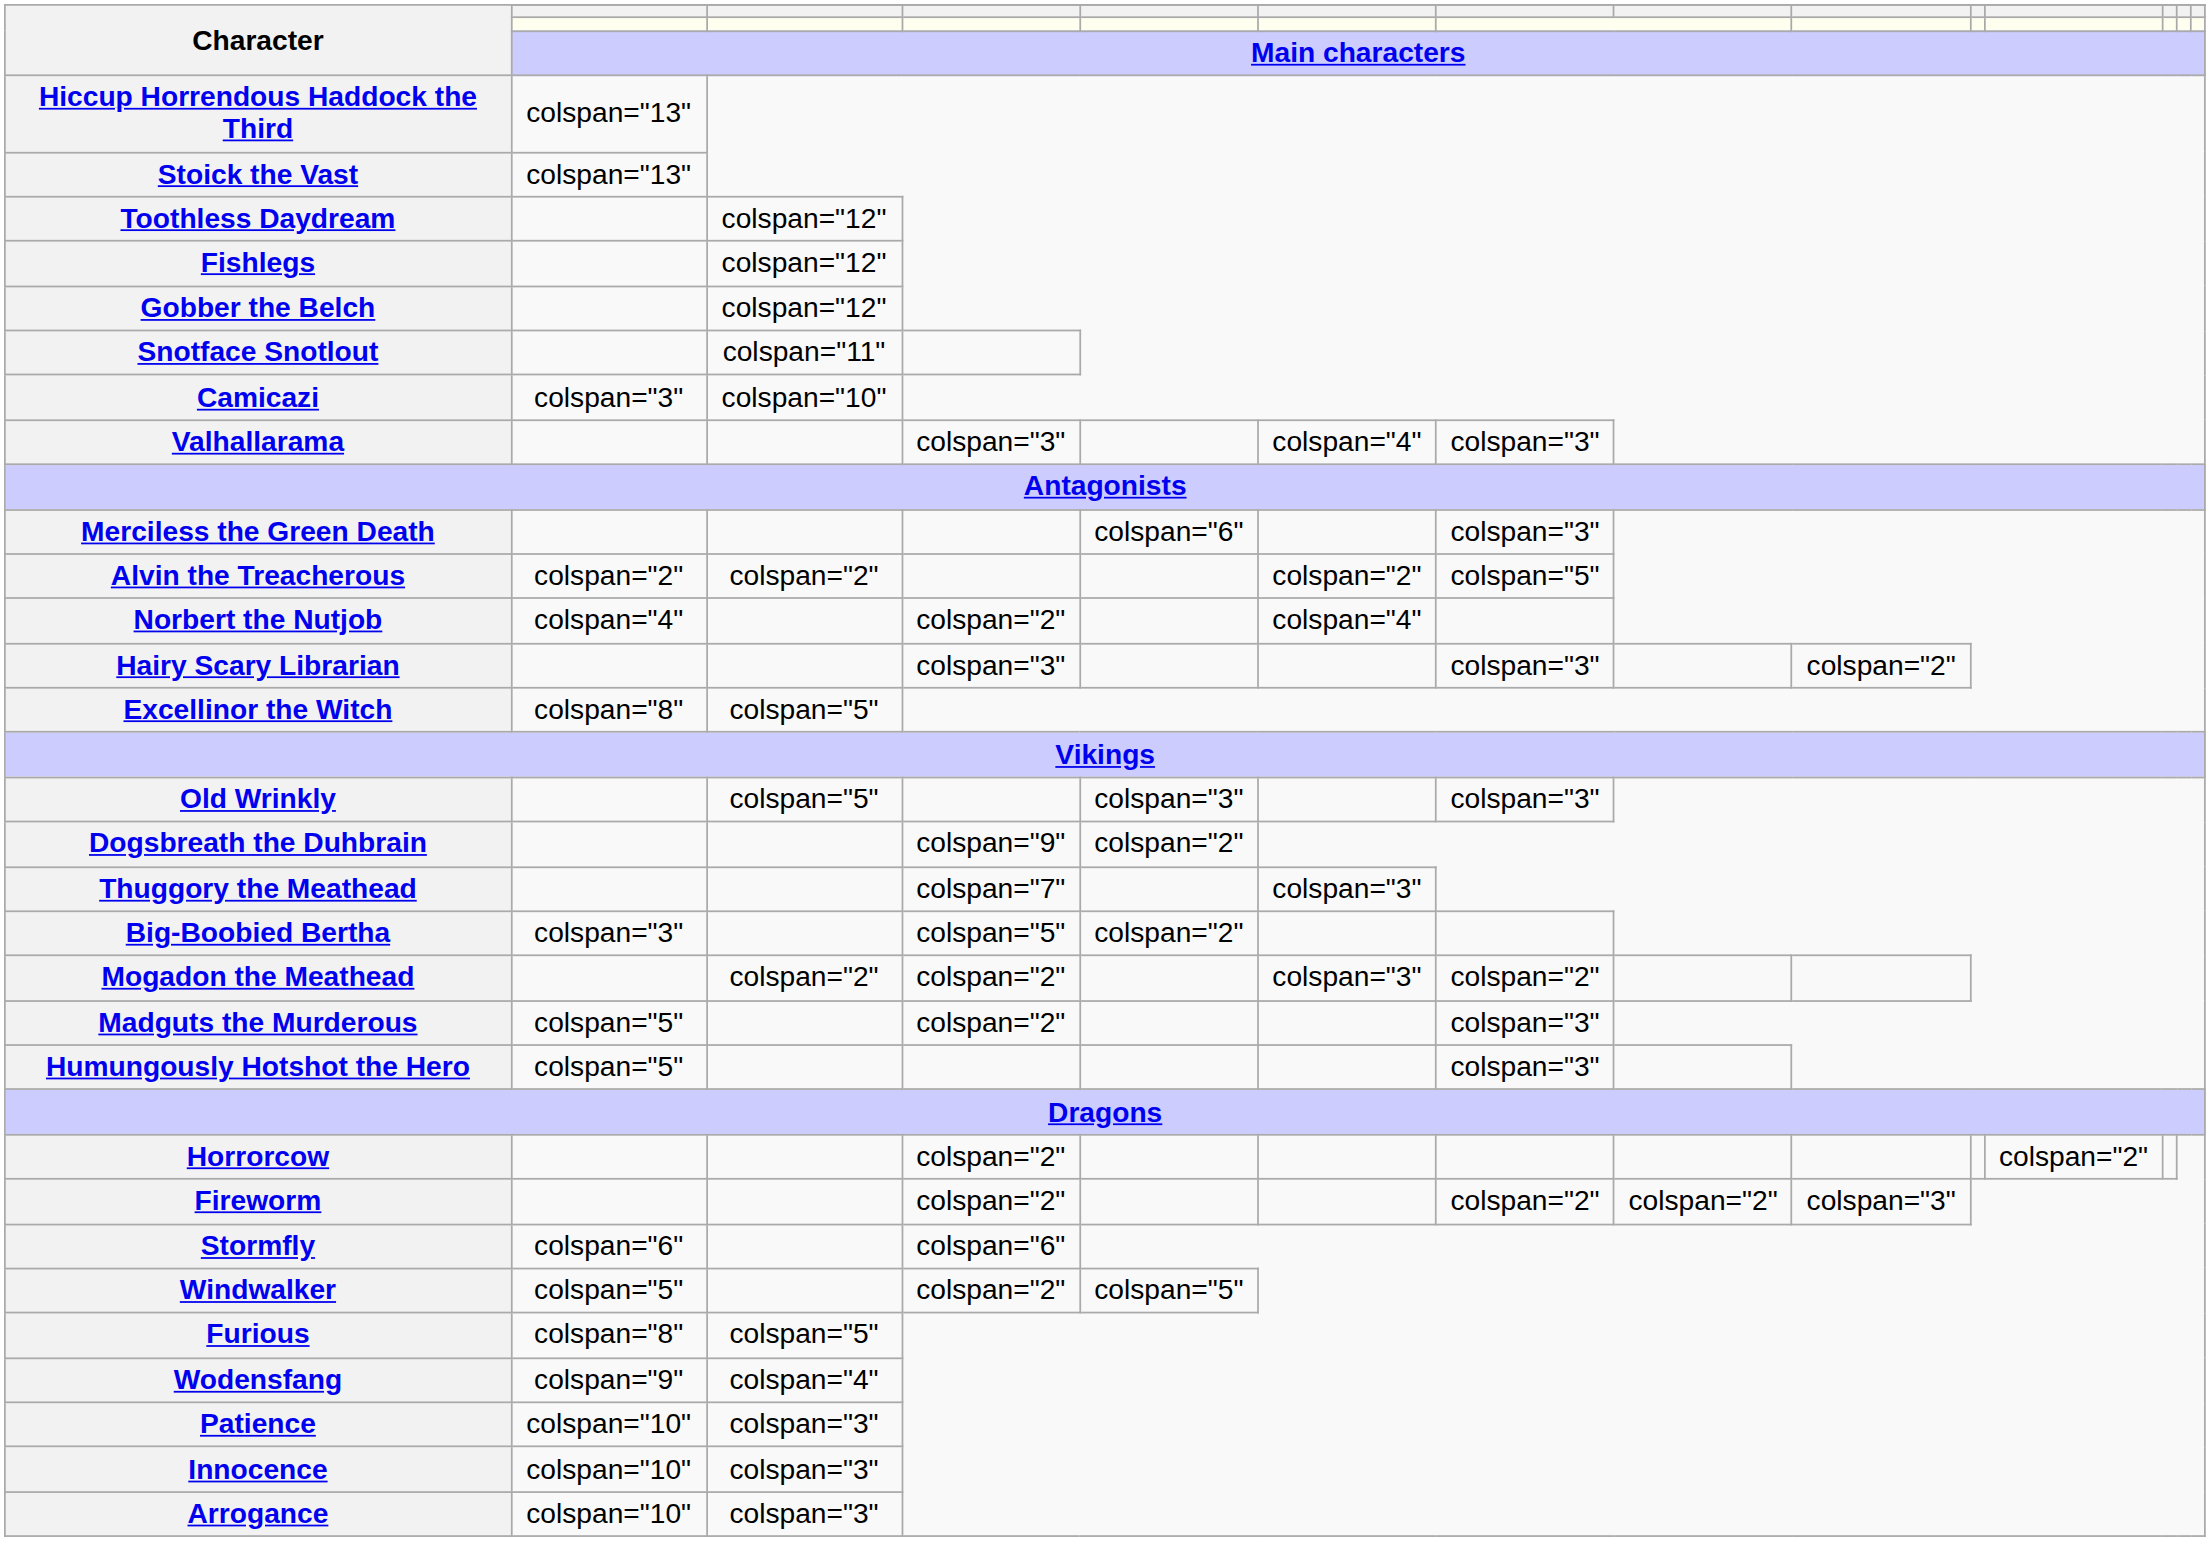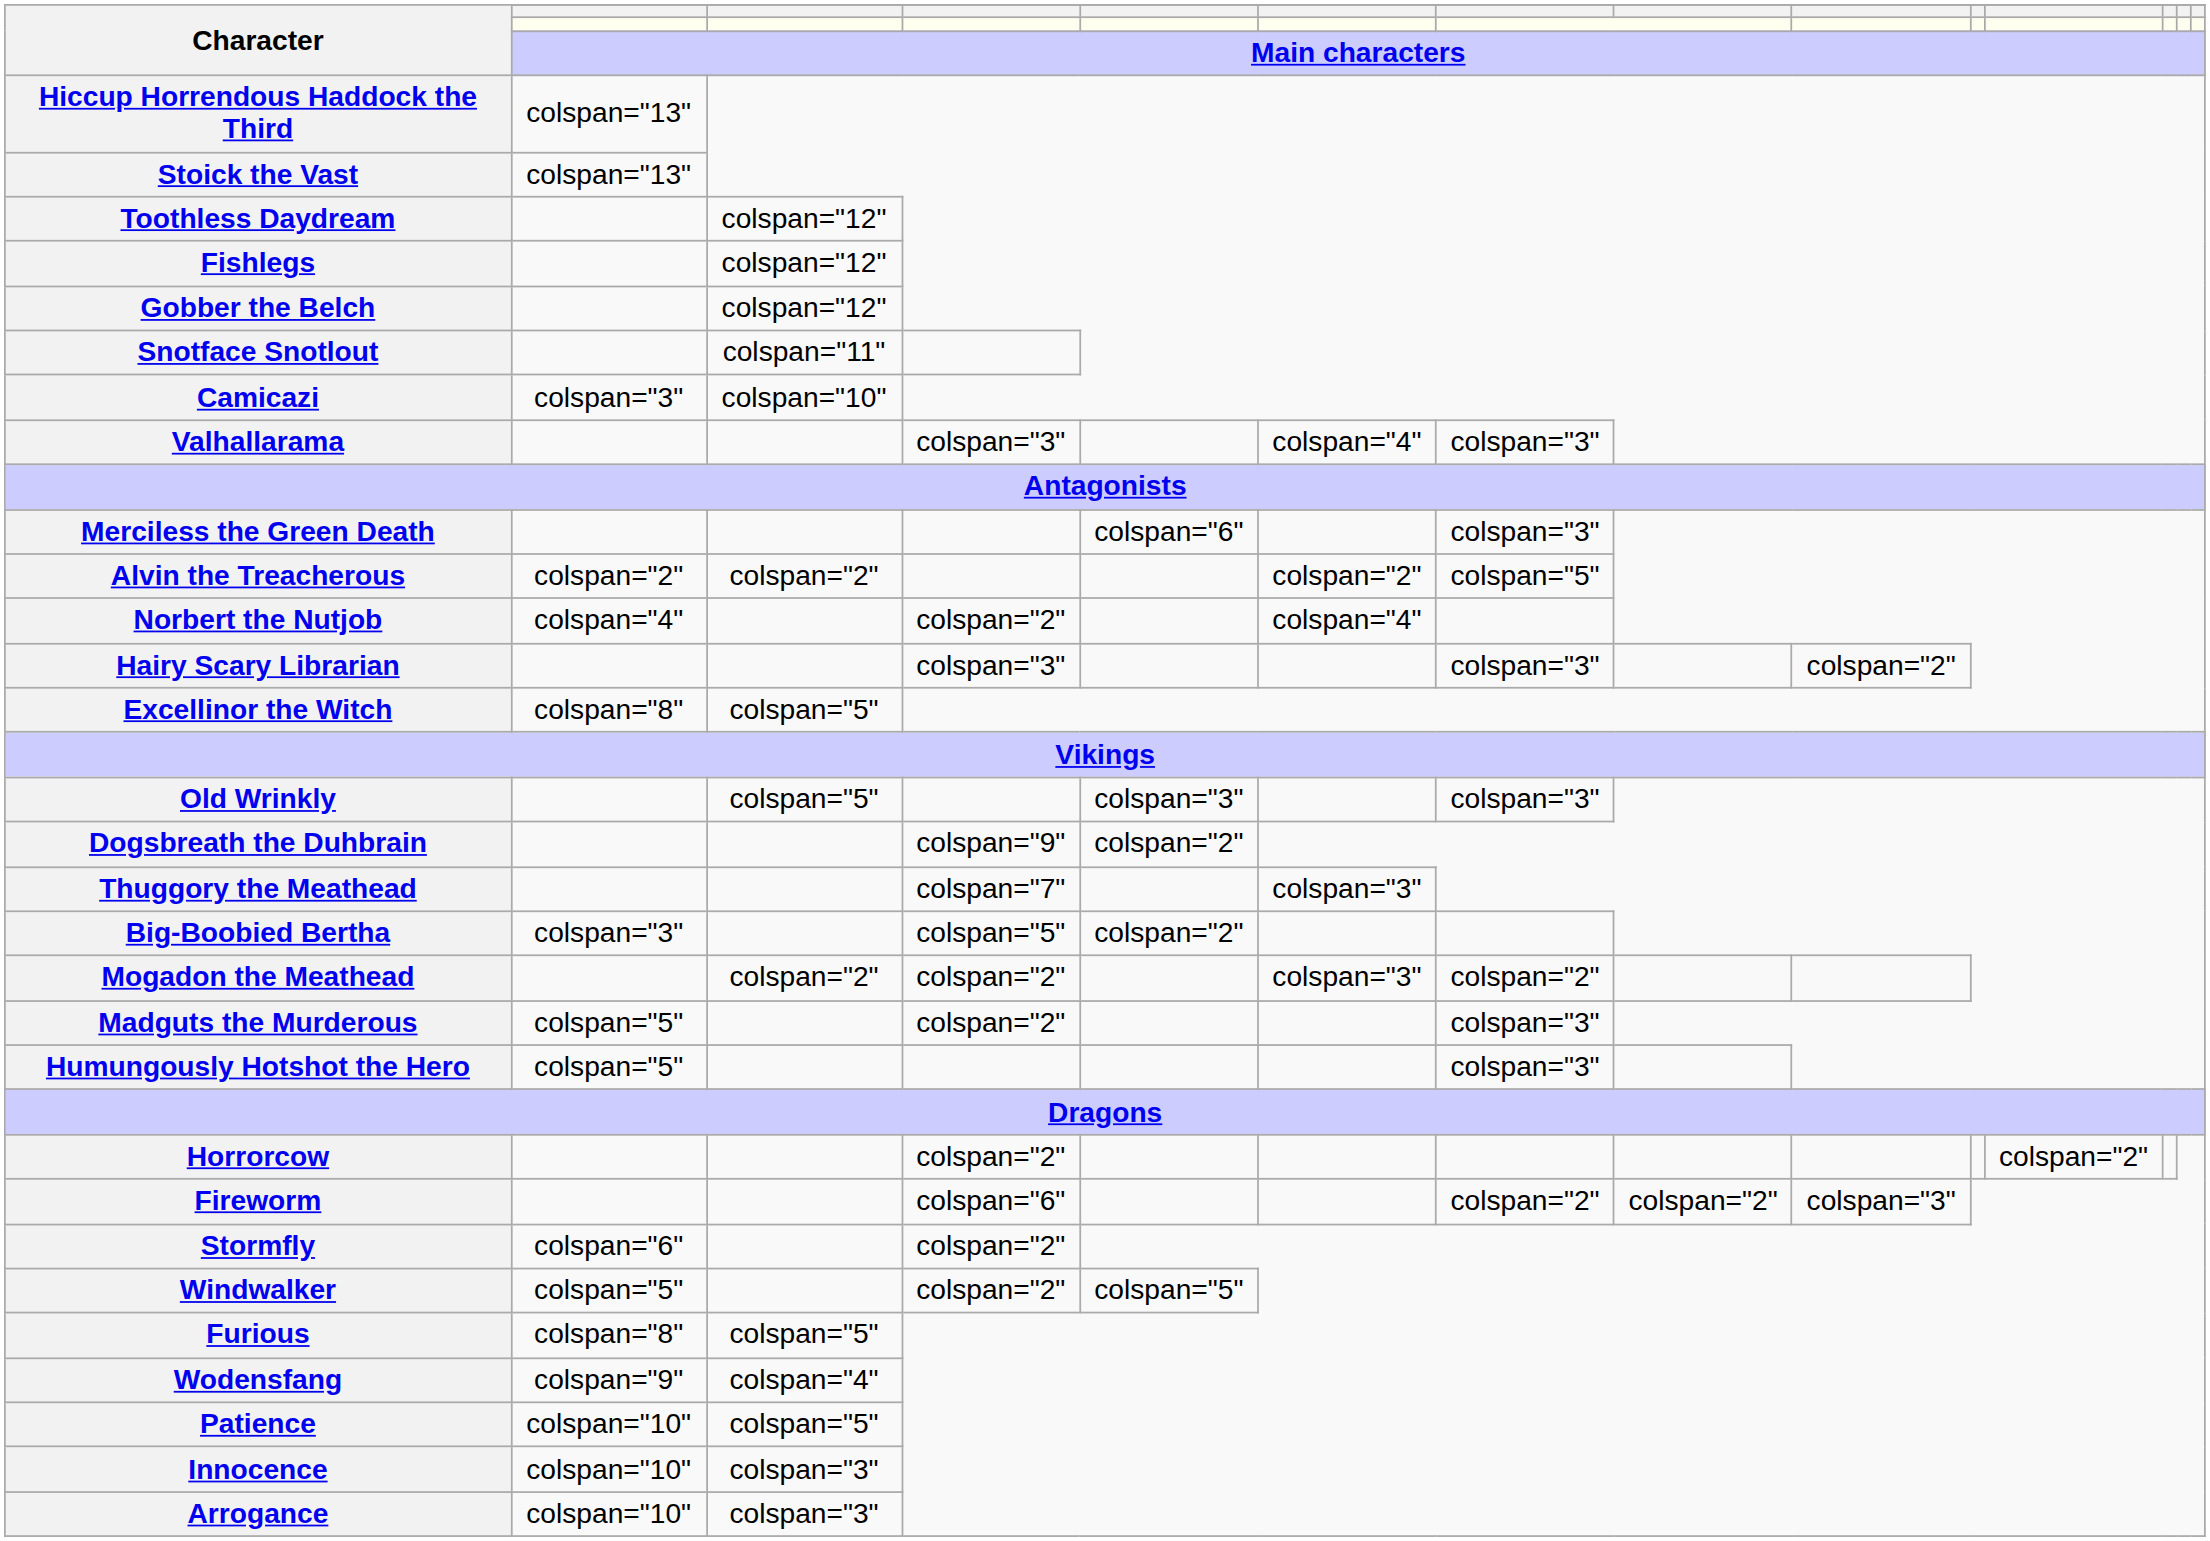(991, 1200) colspan="2" -> (991, 1200) colspan="6"
(991, 1245) colspan="6" -> (991, 1245) colspan="2"
(804, 1424) colspan="3" -> (804, 1424) colspan="5"
